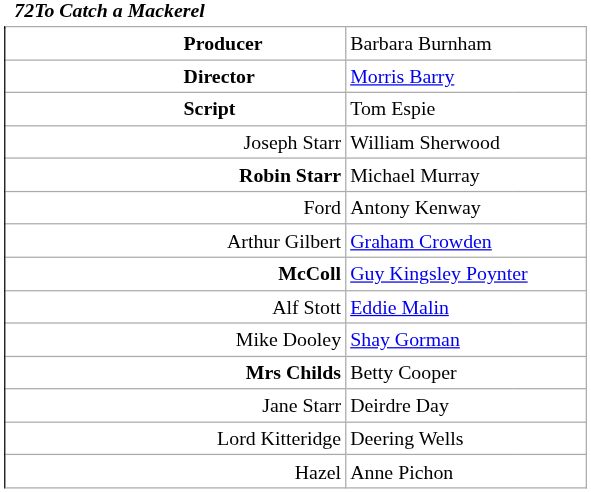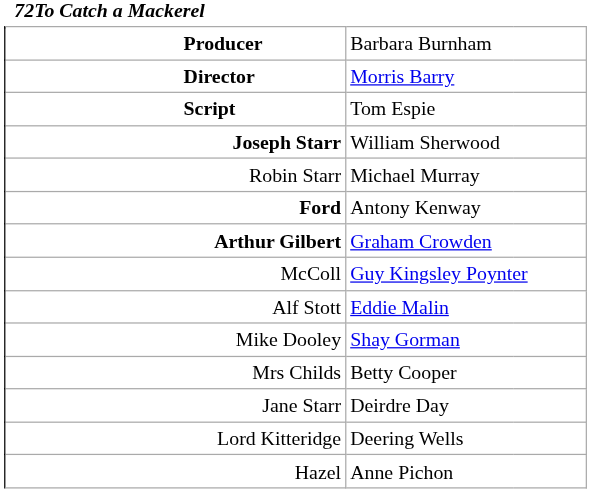(292, 142) normal -> (287, 142) bold
(290, 175) bold -> (295, 175) normal
(322, 208) normal -> (320, 208) bold
(284, 241) normal -> (278, 241) bold
(310, 274) bold -> (311, 274) normal
(293, 372) bold -> (297, 372) normal
